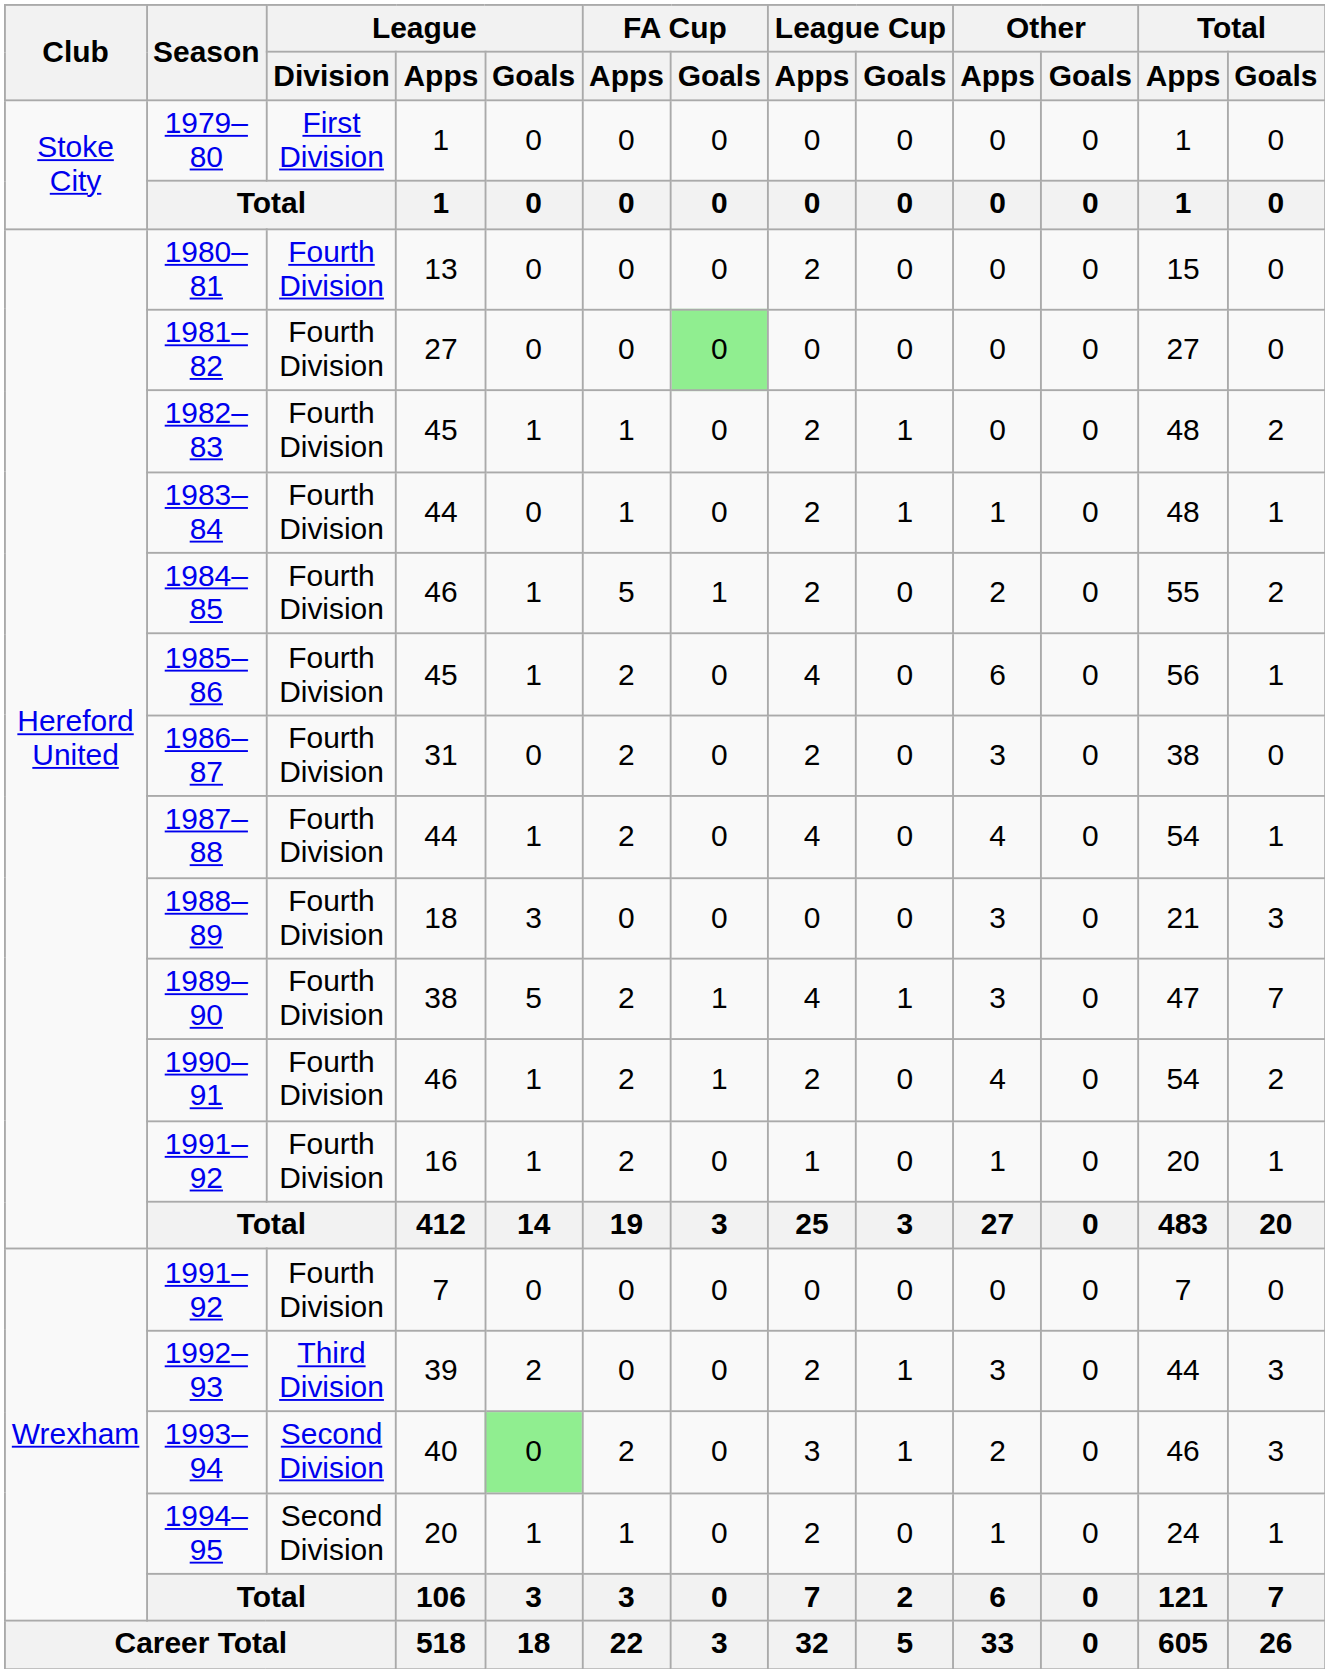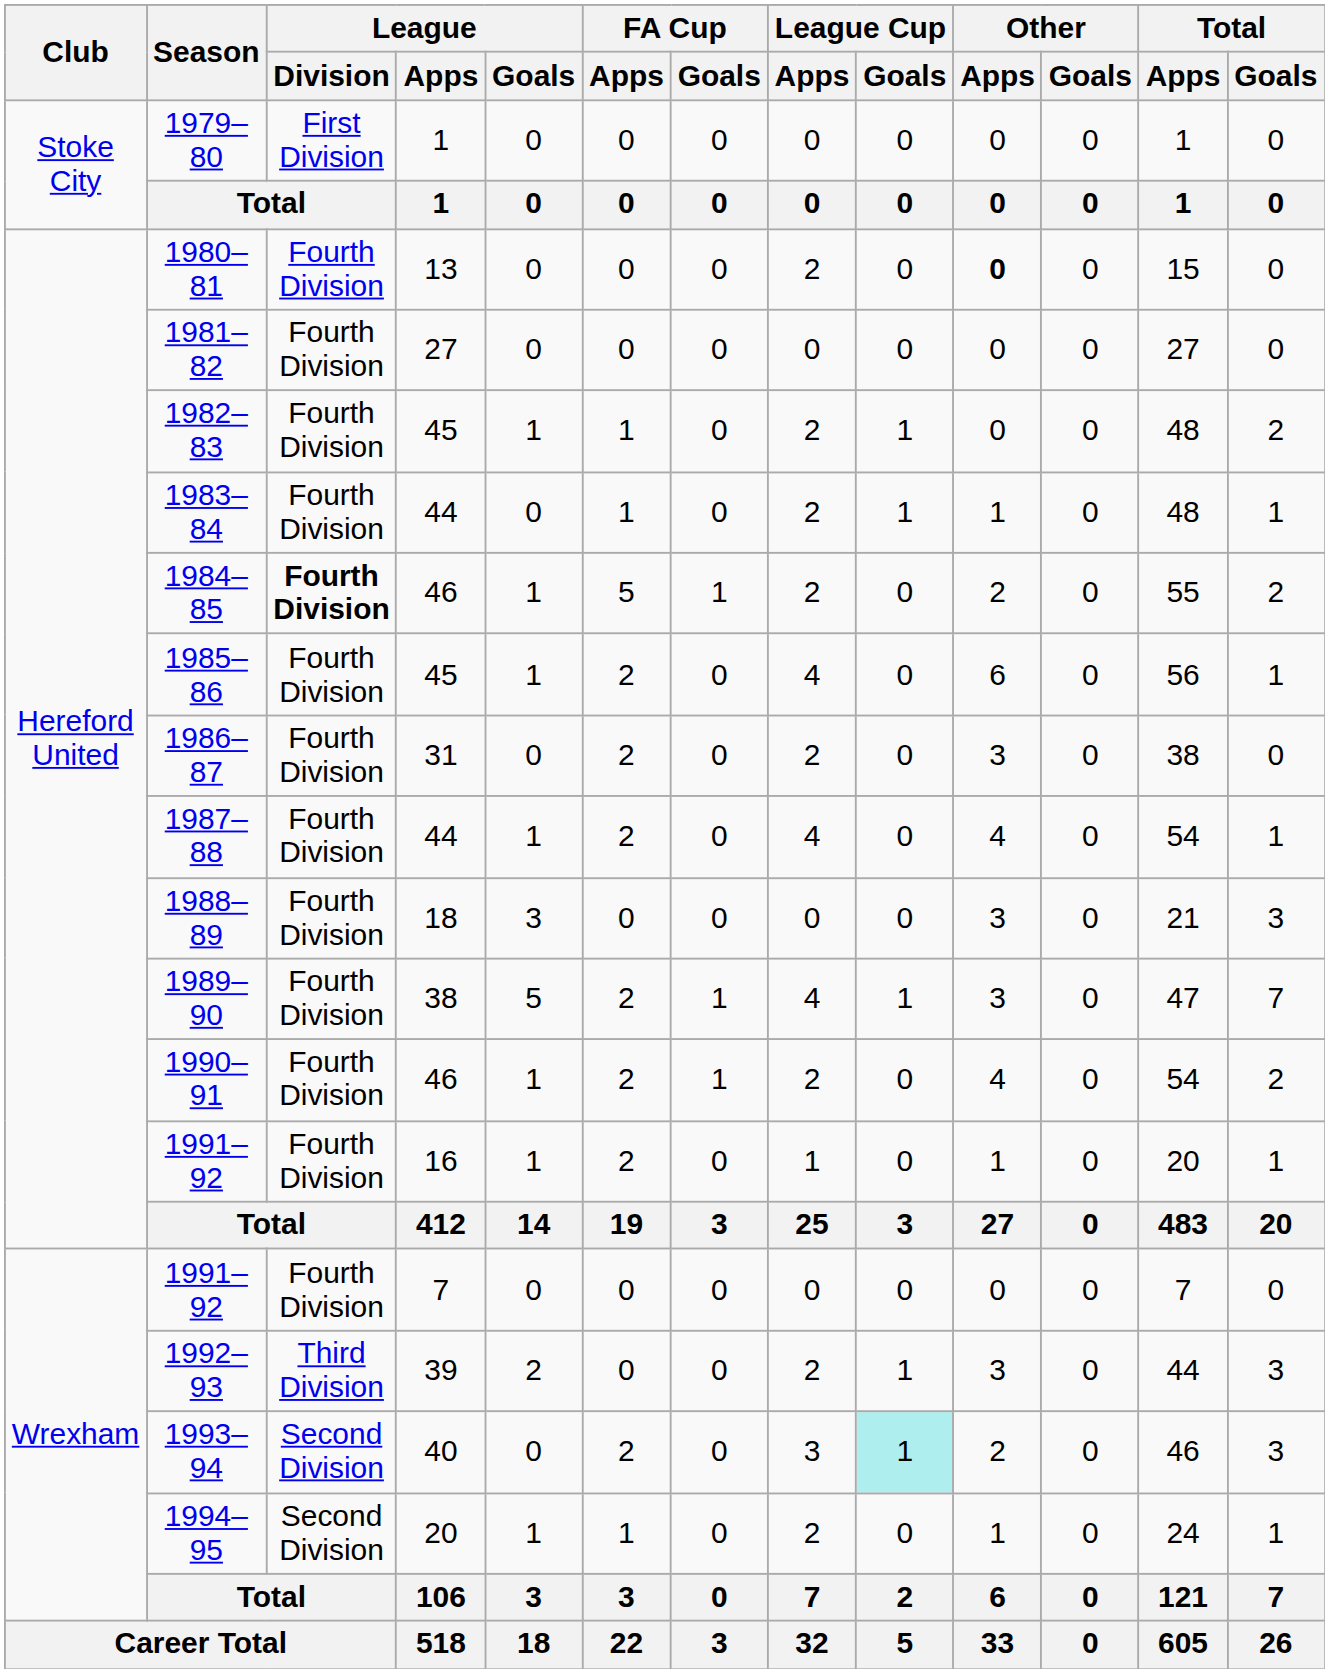(998, 268) normal -> (998, 268) bold
(719, 349) lightgreen background -> (719, 349) no background
(332, 592) normal -> (332, 592) bold
(534, 1451) lightgreen background -> (534, 1451) no background
(905, 1451) no background -> (905, 1451) paleturquoise background
